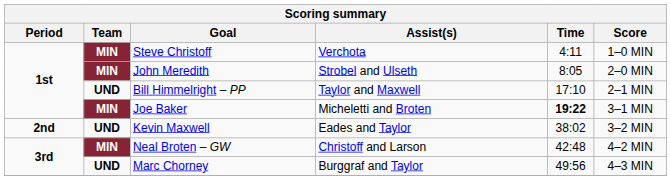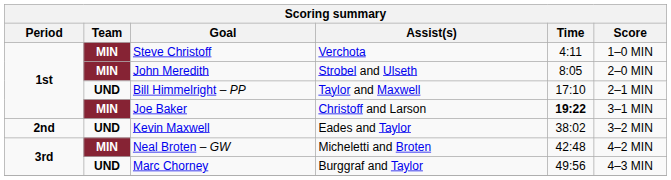(375, 109) Micheletti and Broten -> (372, 109) Christoff and Larson
(372, 147) Christoff and Larson -> (375, 147) Micheletti and Broten
